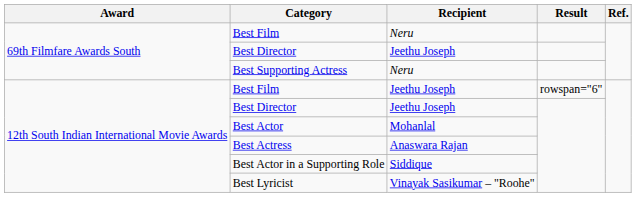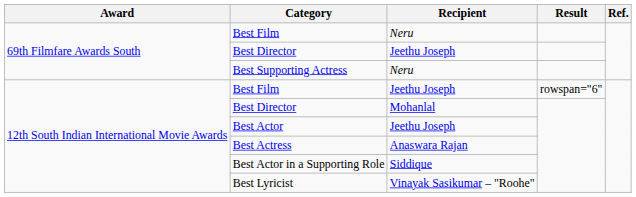(423, 107) Jeethu Joseph -> (413, 107) Mohanlal
(413, 126) Mohanlal -> (423, 126) Jeethu Joseph
